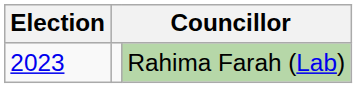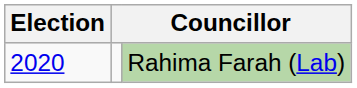(37, 62) 2023 -> (37, 62) 2020
